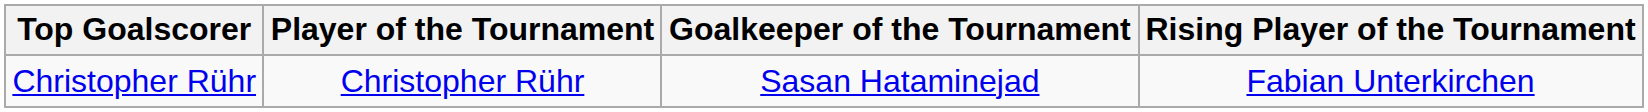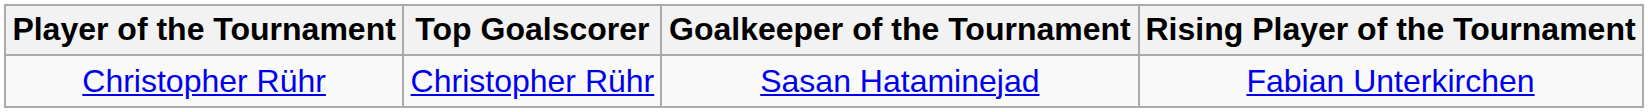columns swapped: (134, 29) <-> (463, 29)
